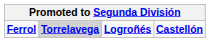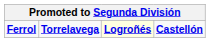(70, 29) lightgrey background -> (70, 29) no background
(128, 29) no background -> (128, 29) lightyellow background
